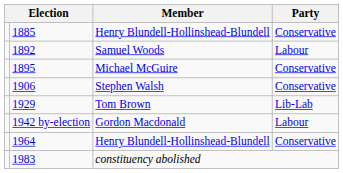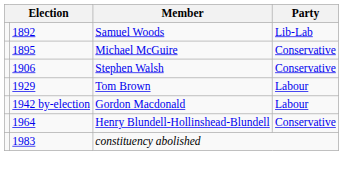- row: (24, 31)
(292, 50) Labour -> (294, 31) Lib-Lab
(294, 104) Lib-Lab -> (292, 86) Labour
